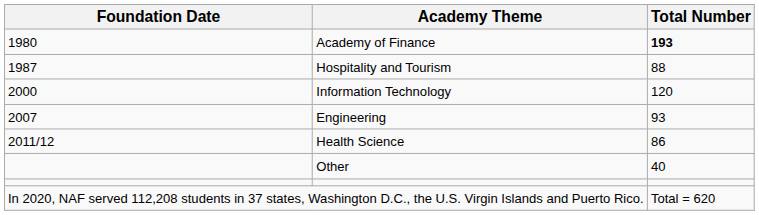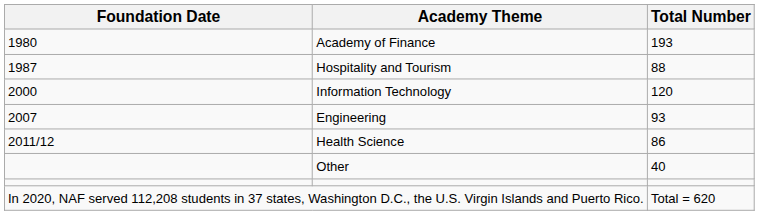(662, 41) bold -> (662, 42) normal
